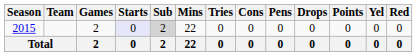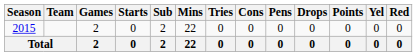(133, 28) lavender background -> (133, 28) no background
(163, 28) lightgrey background -> (163, 28) no background
